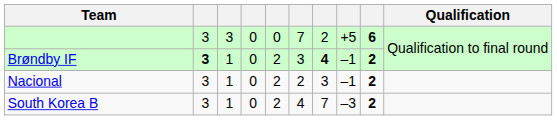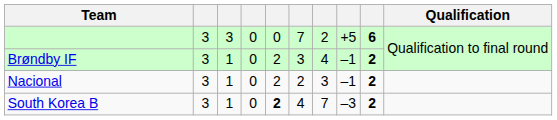(205, 59) bold -> (205, 59) normal
(325, 59) bold -> (325, 59) normal
(277, 103) normal -> (277, 103) bold
